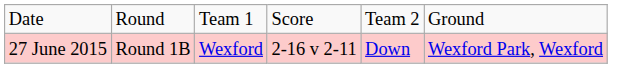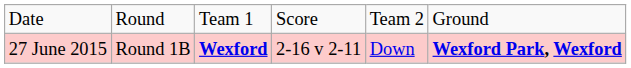(231, 48) normal -> (233, 48) bold
(516, 48) normal -> (527, 48) bold
